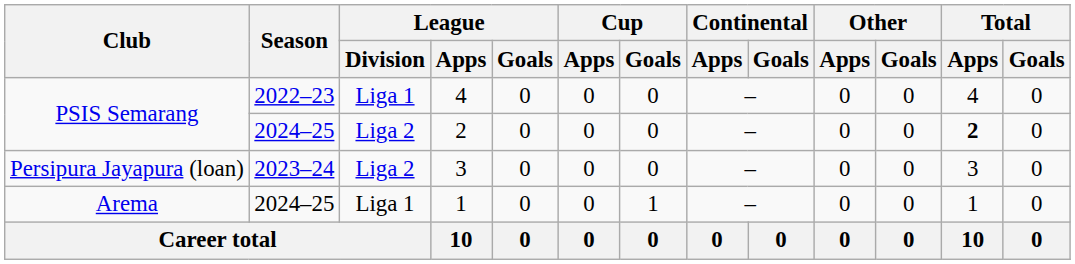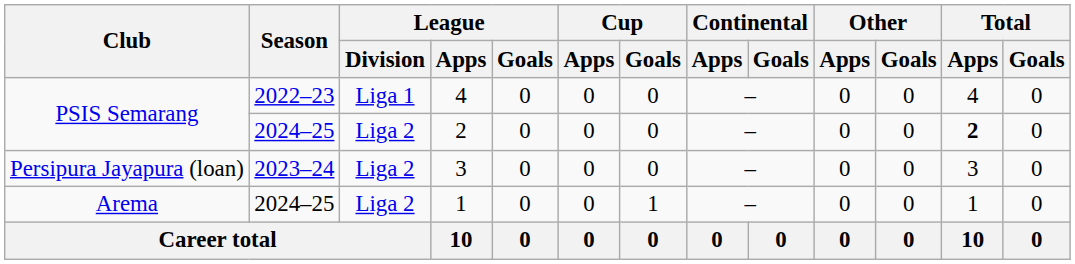(385, 204) Liga 1 -> (385, 204) Liga 2
